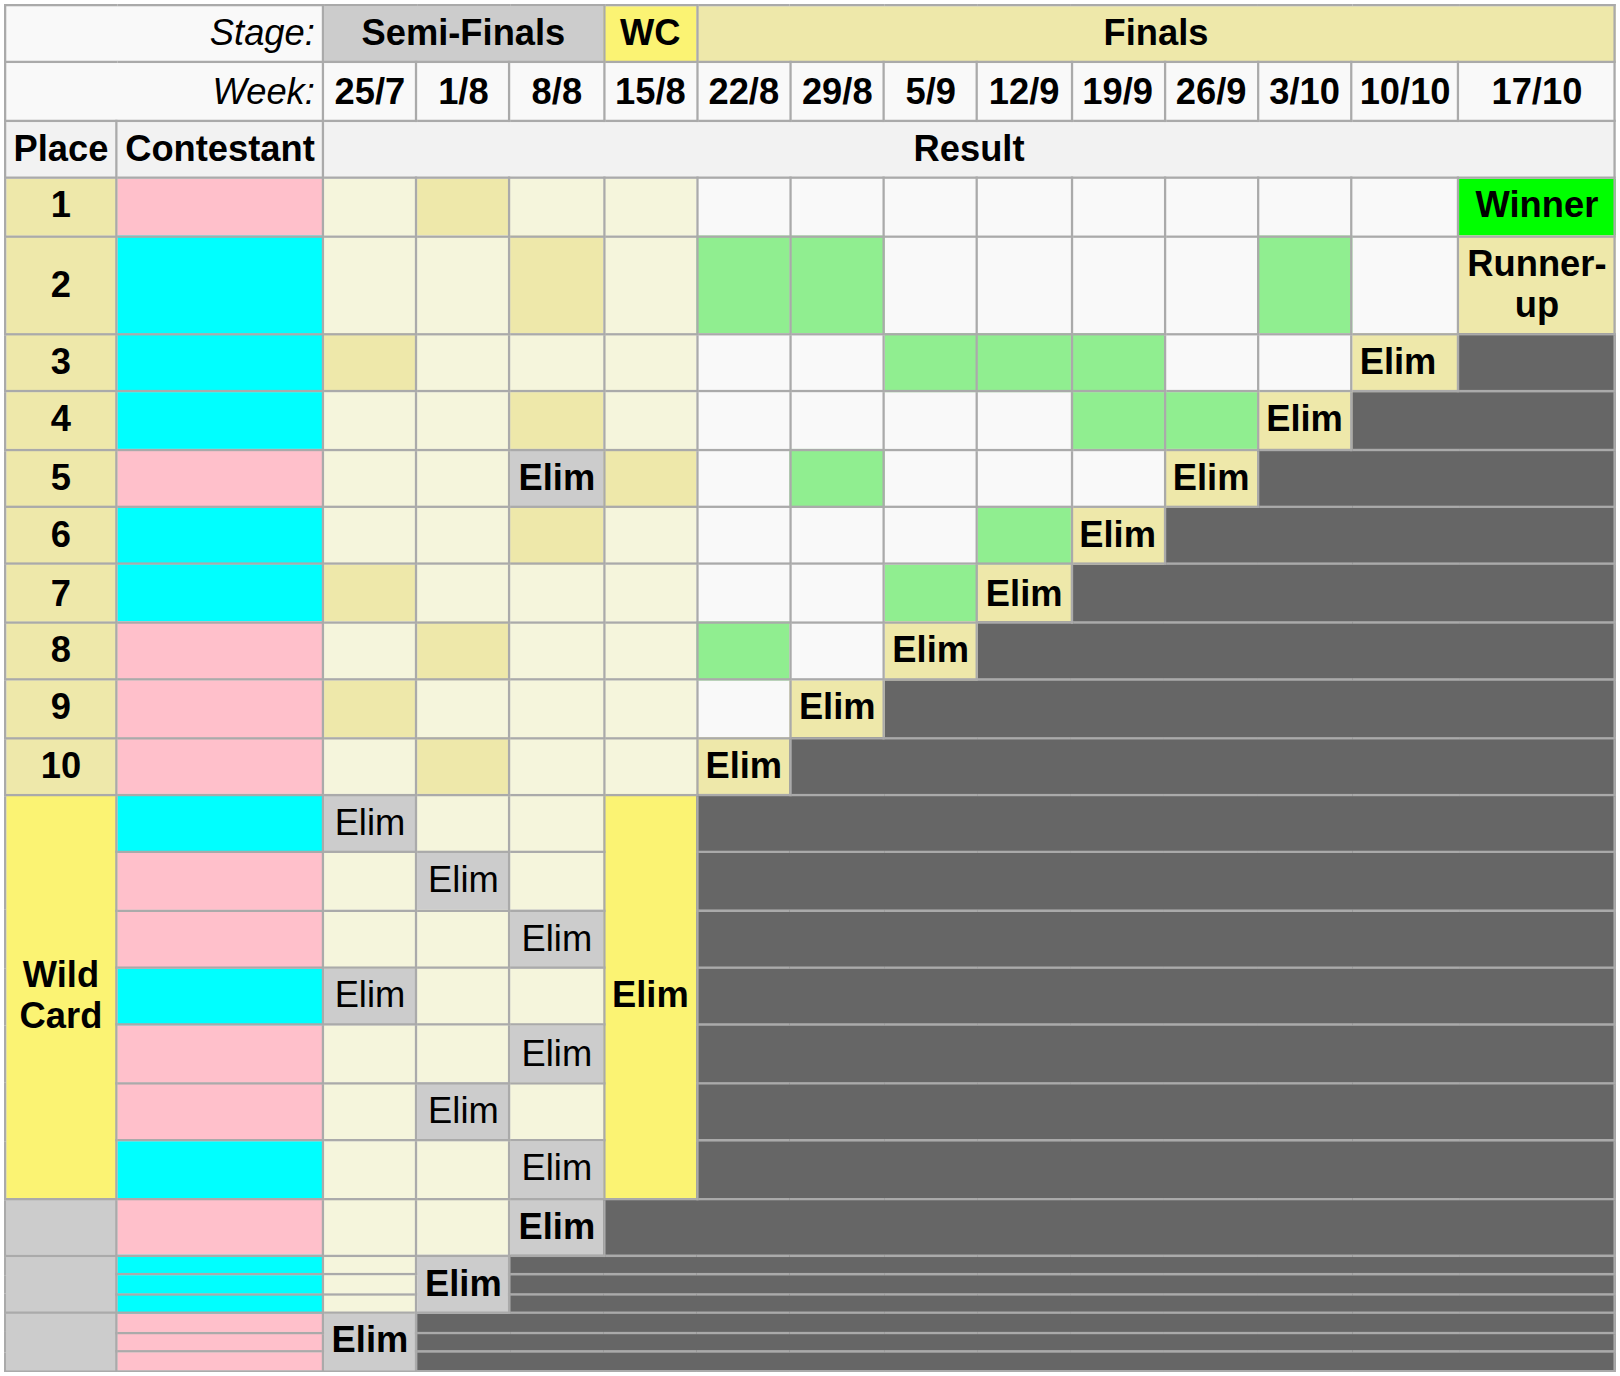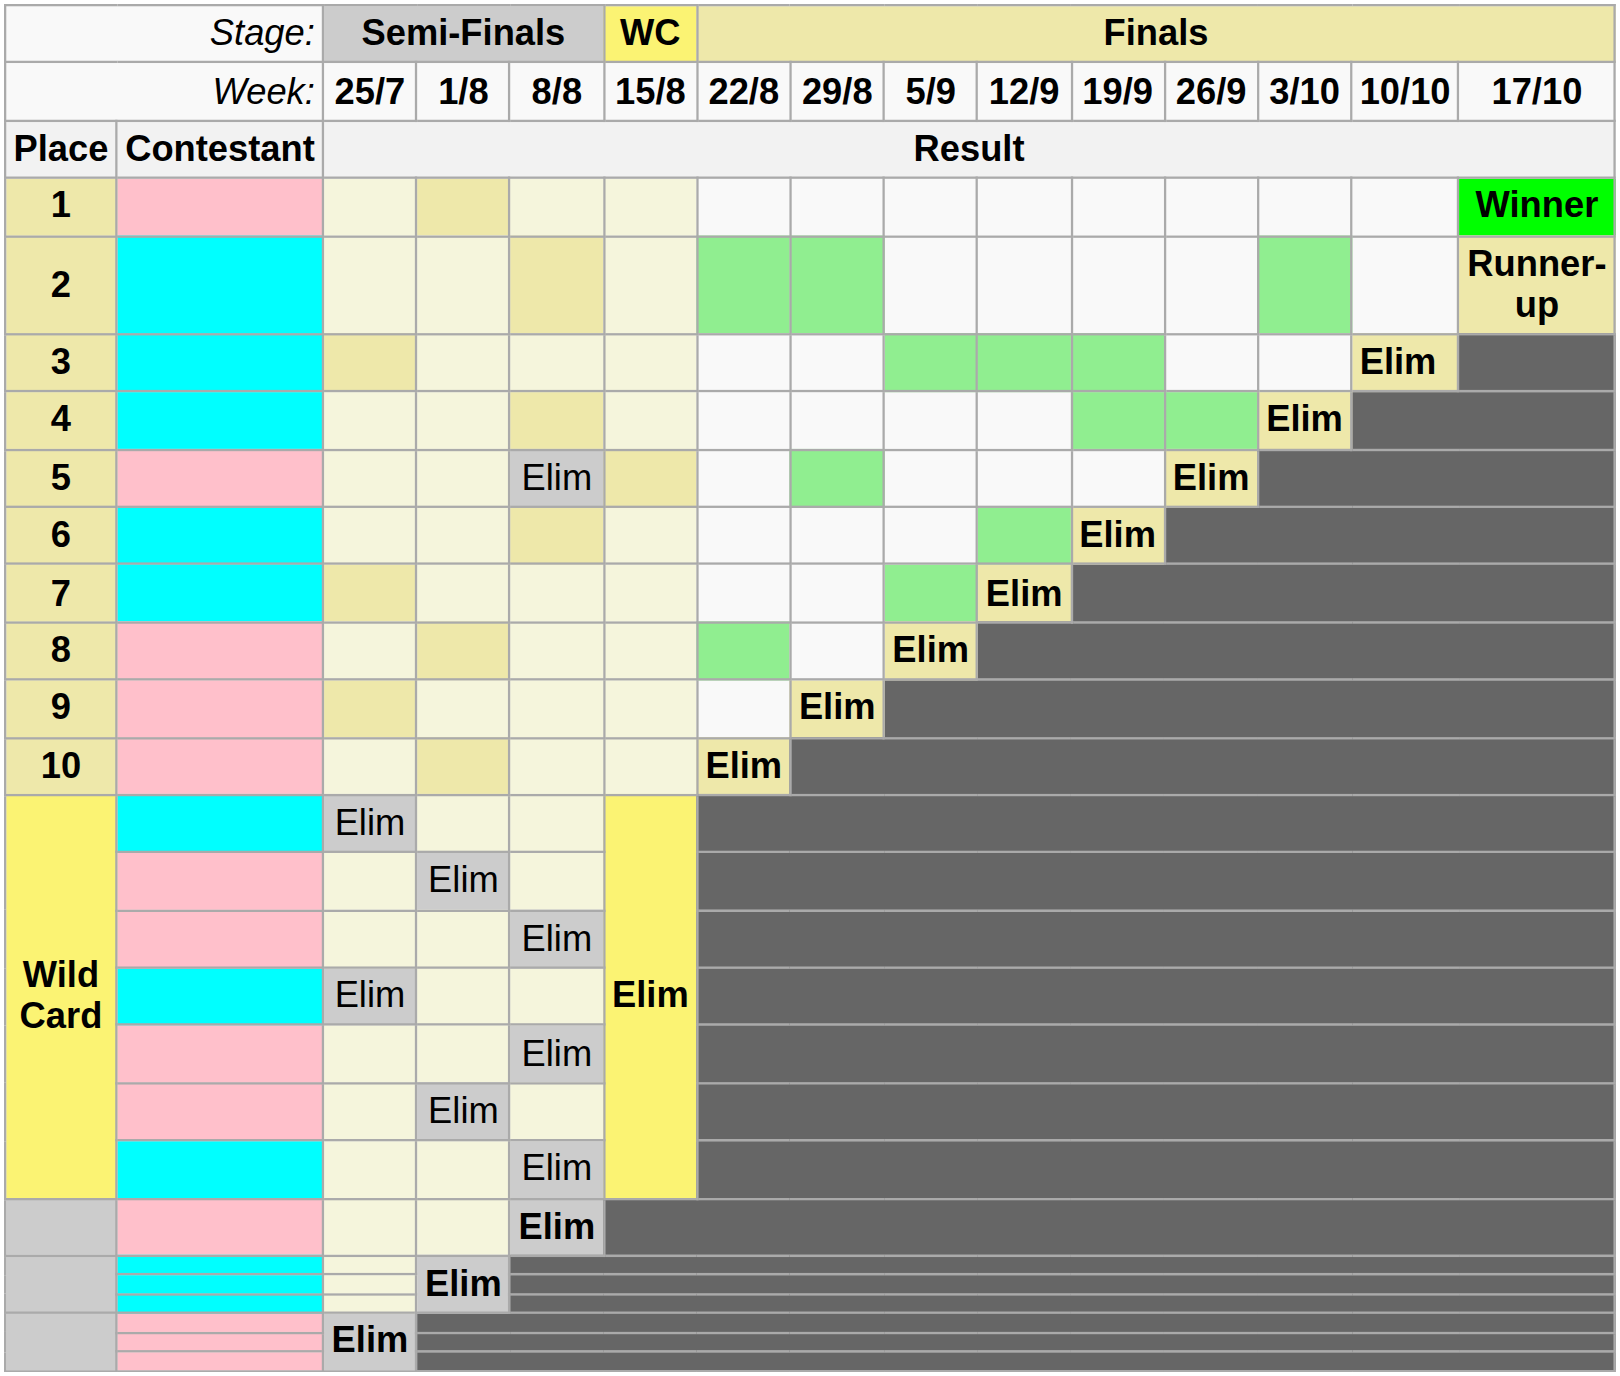(557, 477) bold -> (557, 477) normal
